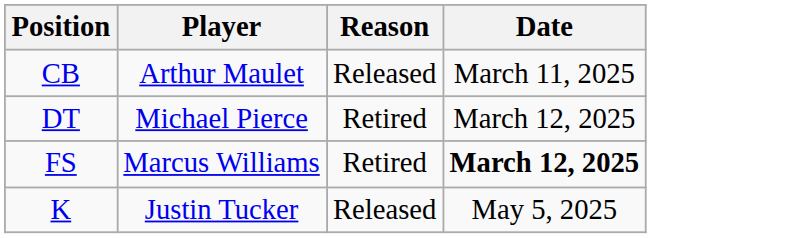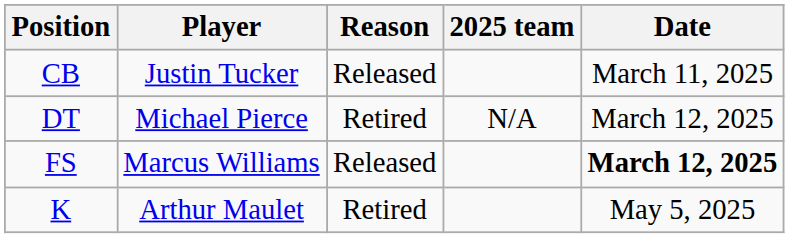+ column: (512, 27)
(222, 72) Arthur Maulet -> (222, 72) Justin Tucker
(385, 163) Retired -> (385, 163) Released
(222, 208) Justin Tucker -> (222, 208) Arthur Maulet
(385, 208) Released -> (385, 208) Retired
